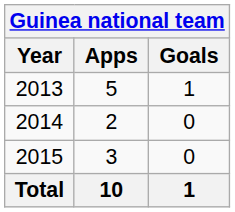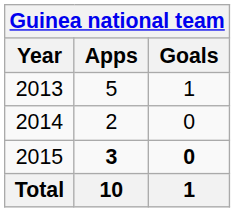(111, 156) normal -> (111, 156) bold
(189, 156) normal -> (189, 156) bold
